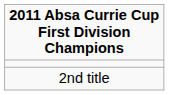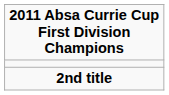(84, 78) normal -> (84, 78) bold
